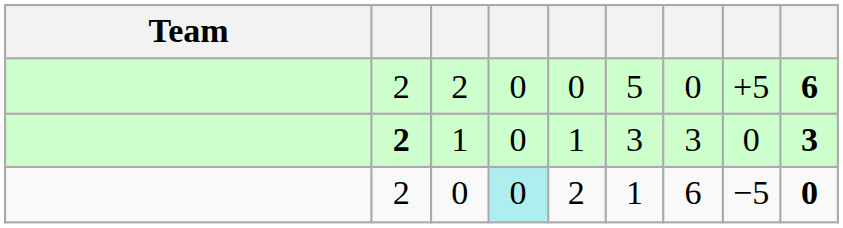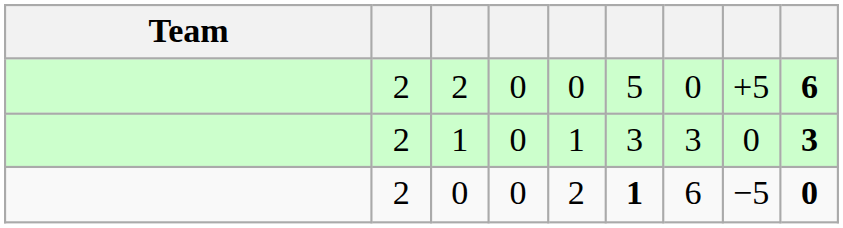(401, 139) bold -> (401, 139) normal
(518, 193) paleturquoise background -> (518, 193) no background
(635, 193) normal -> (635, 193) bold
